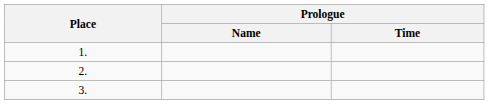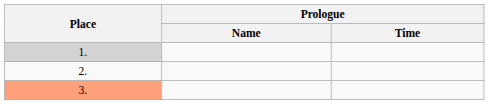(83, 52) no background -> (83, 52) lightgrey background
(83, 90) no background -> (83, 90) lightsalmon background
